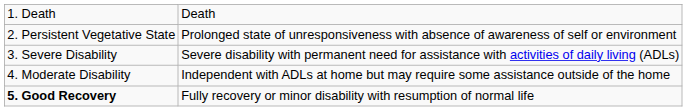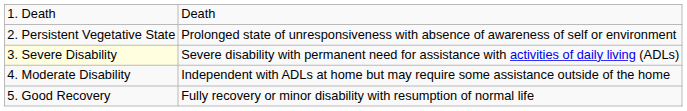(62, 55) no background -> (62, 55) lightyellow background
(62, 95) bold -> (59, 95) normal
